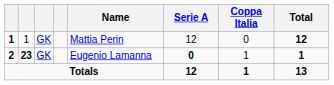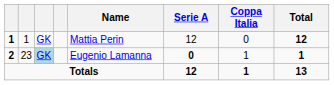(26, 55) bold -> (26, 55) normal
(44, 55) no background -> (44, 55) lightblue background
